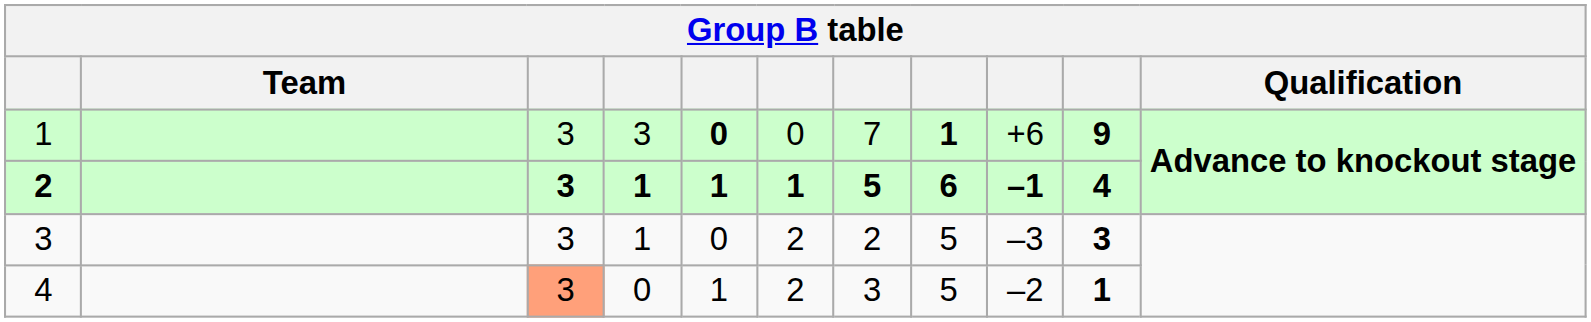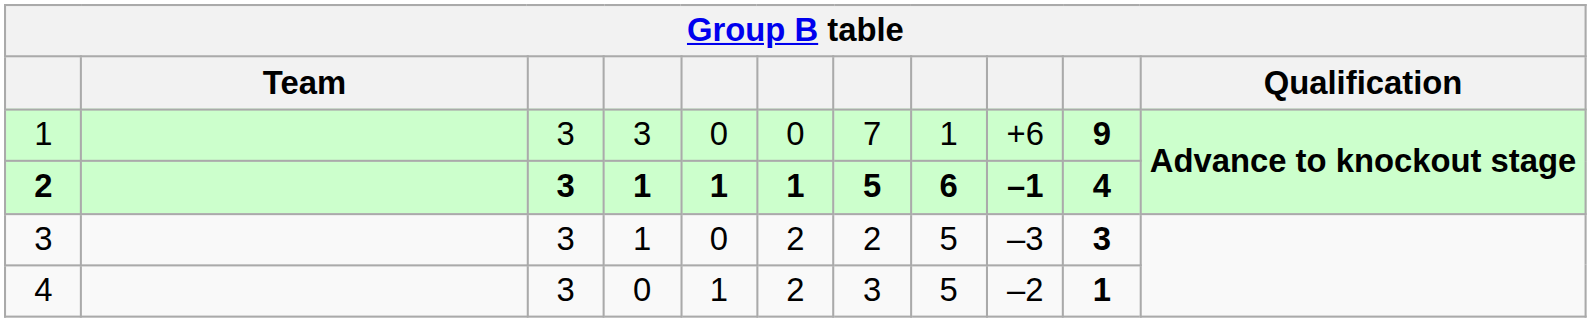(719, 134) bold -> (719, 134) normal
(949, 134) bold -> (949, 134) normal
(566, 290) lightsalmon background -> (566, 290) no background
